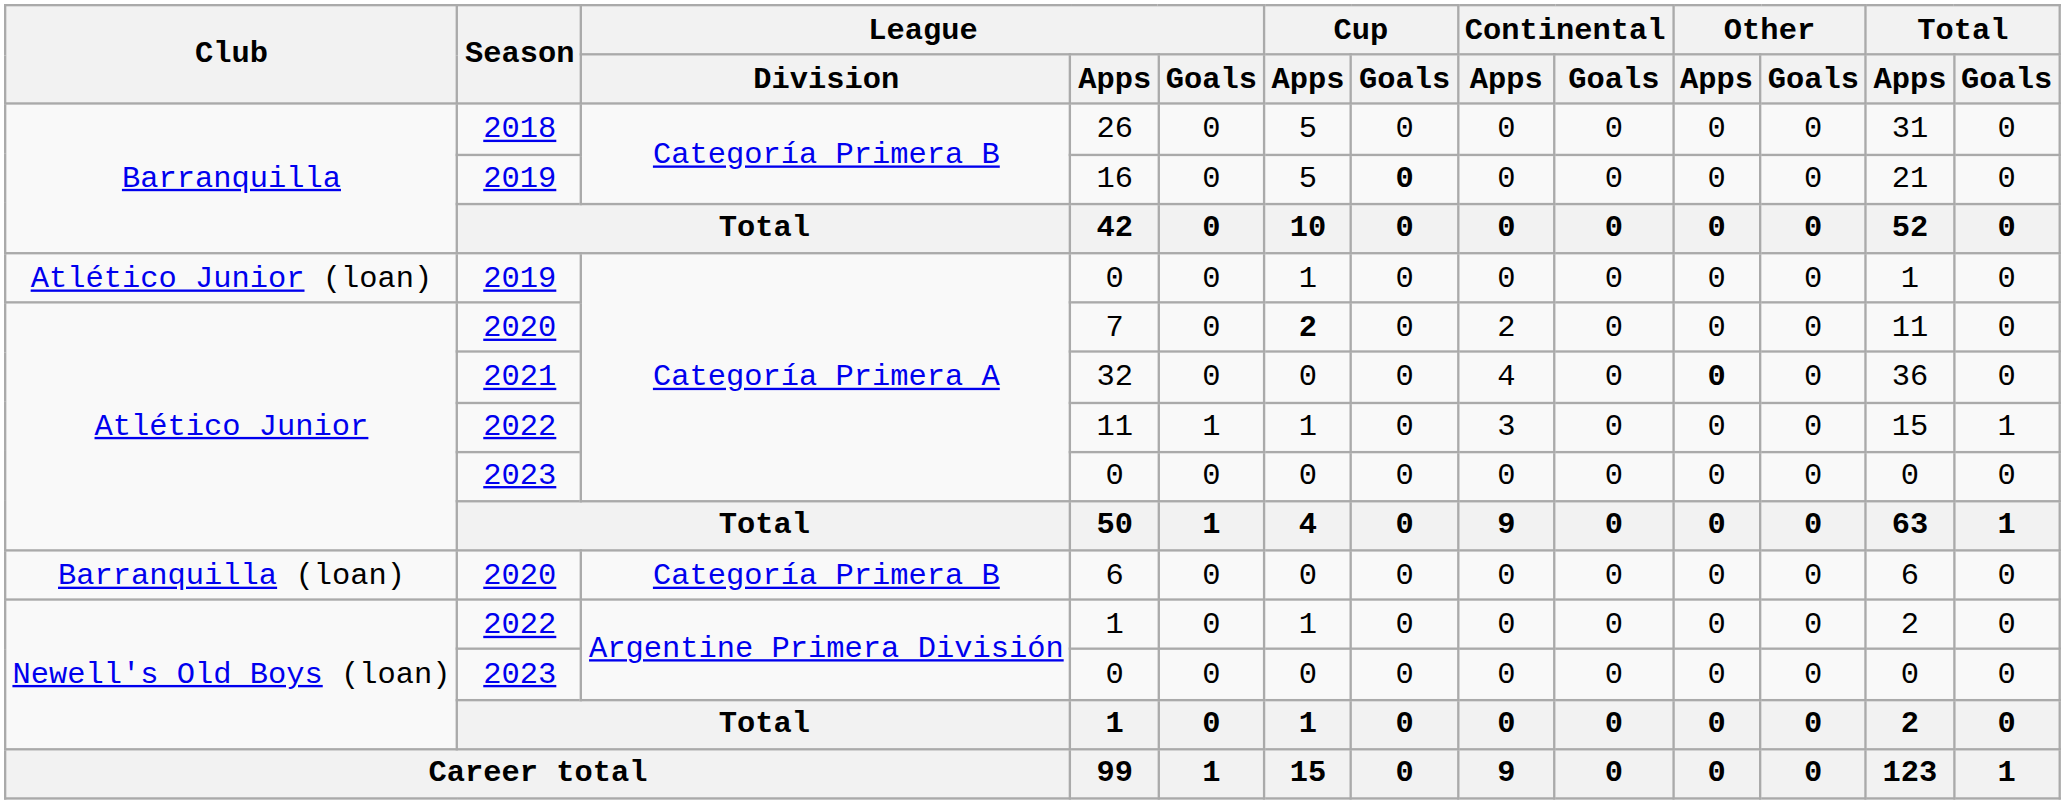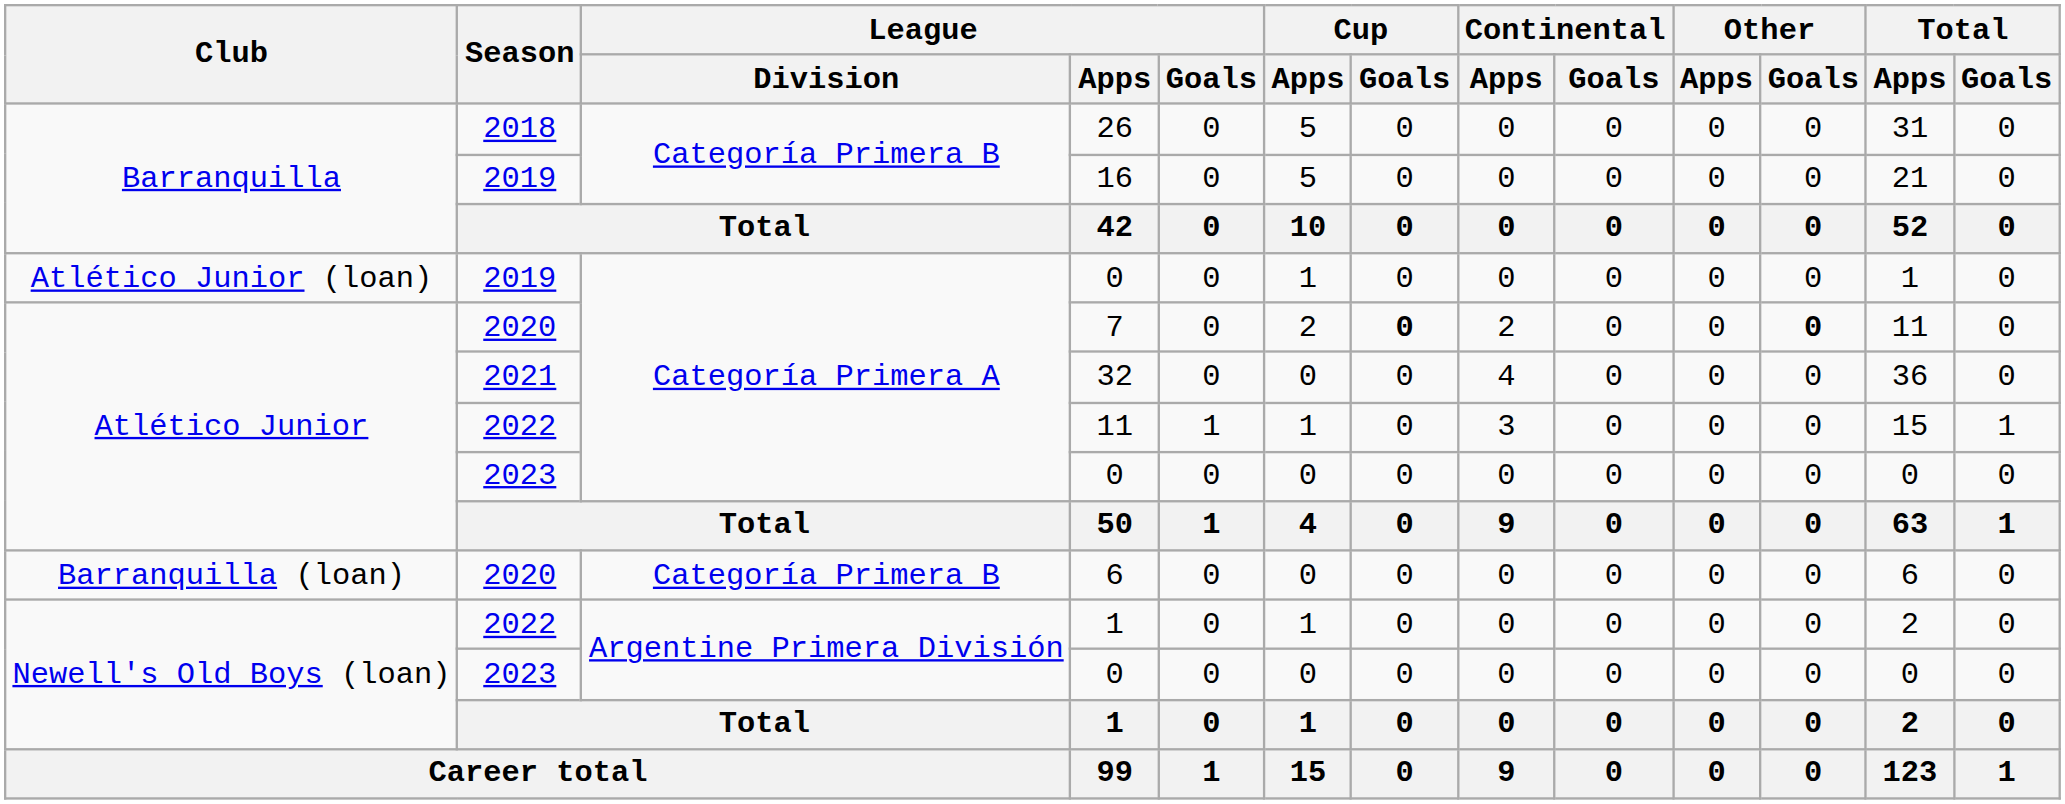(1405, 179) bold -> (1405, 179) normal
(1308, 327) bold -> (1308, 327) normal
(1405, 327) normal -> (1405, 327) bold
(1813, 327) normal -> (1813, 327) bold
(1717, 377) bold -> (1717, 377) normal
